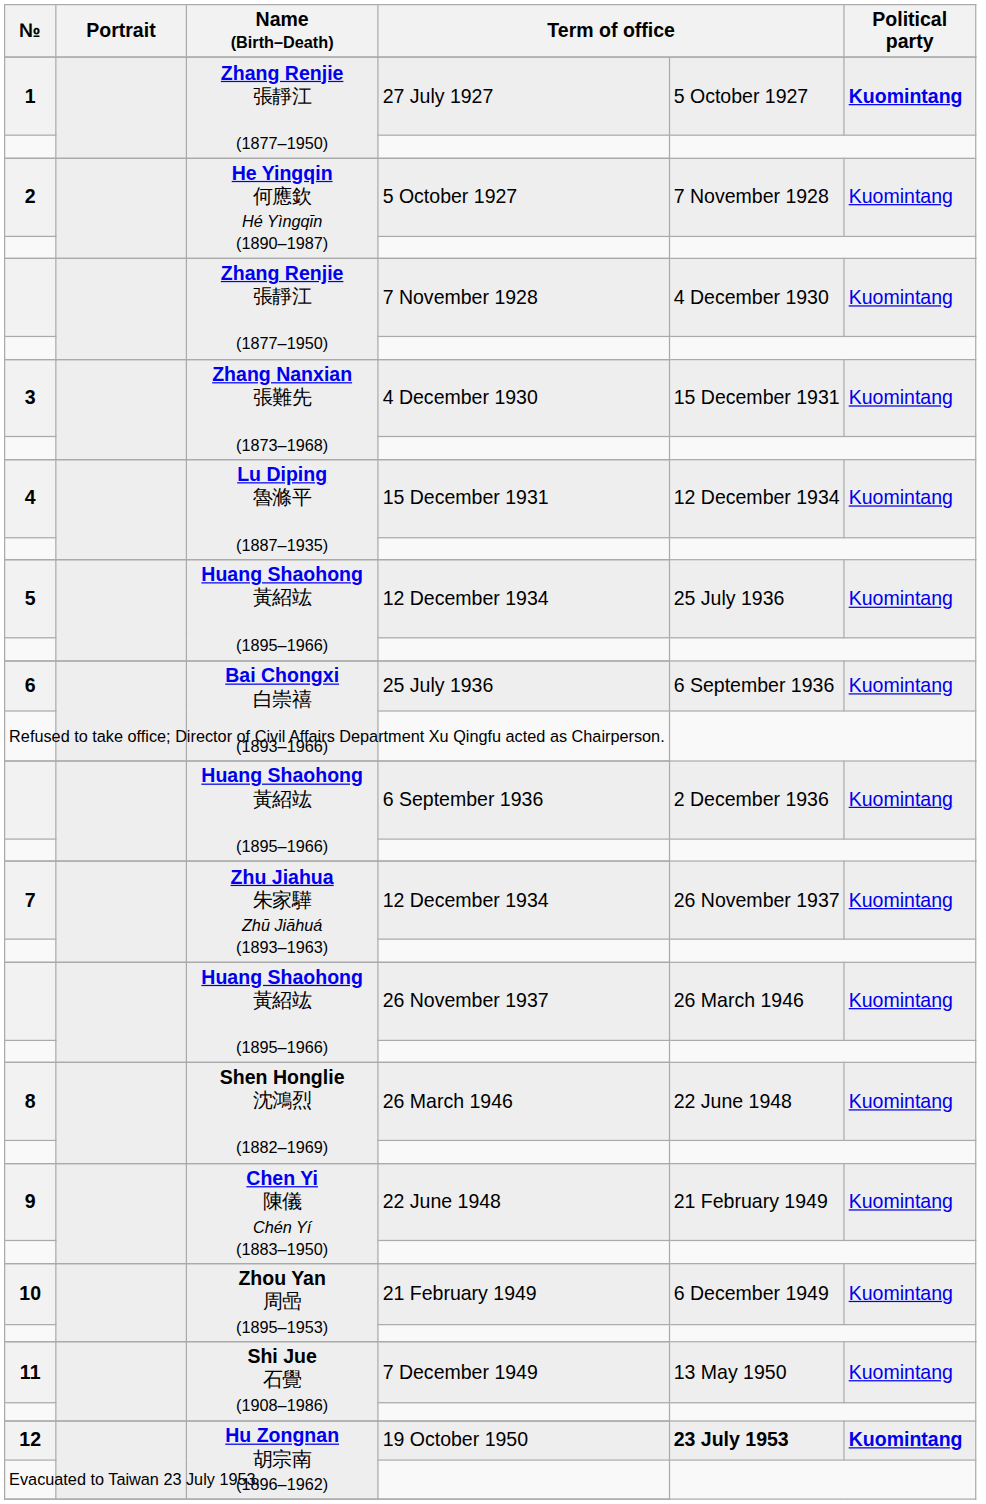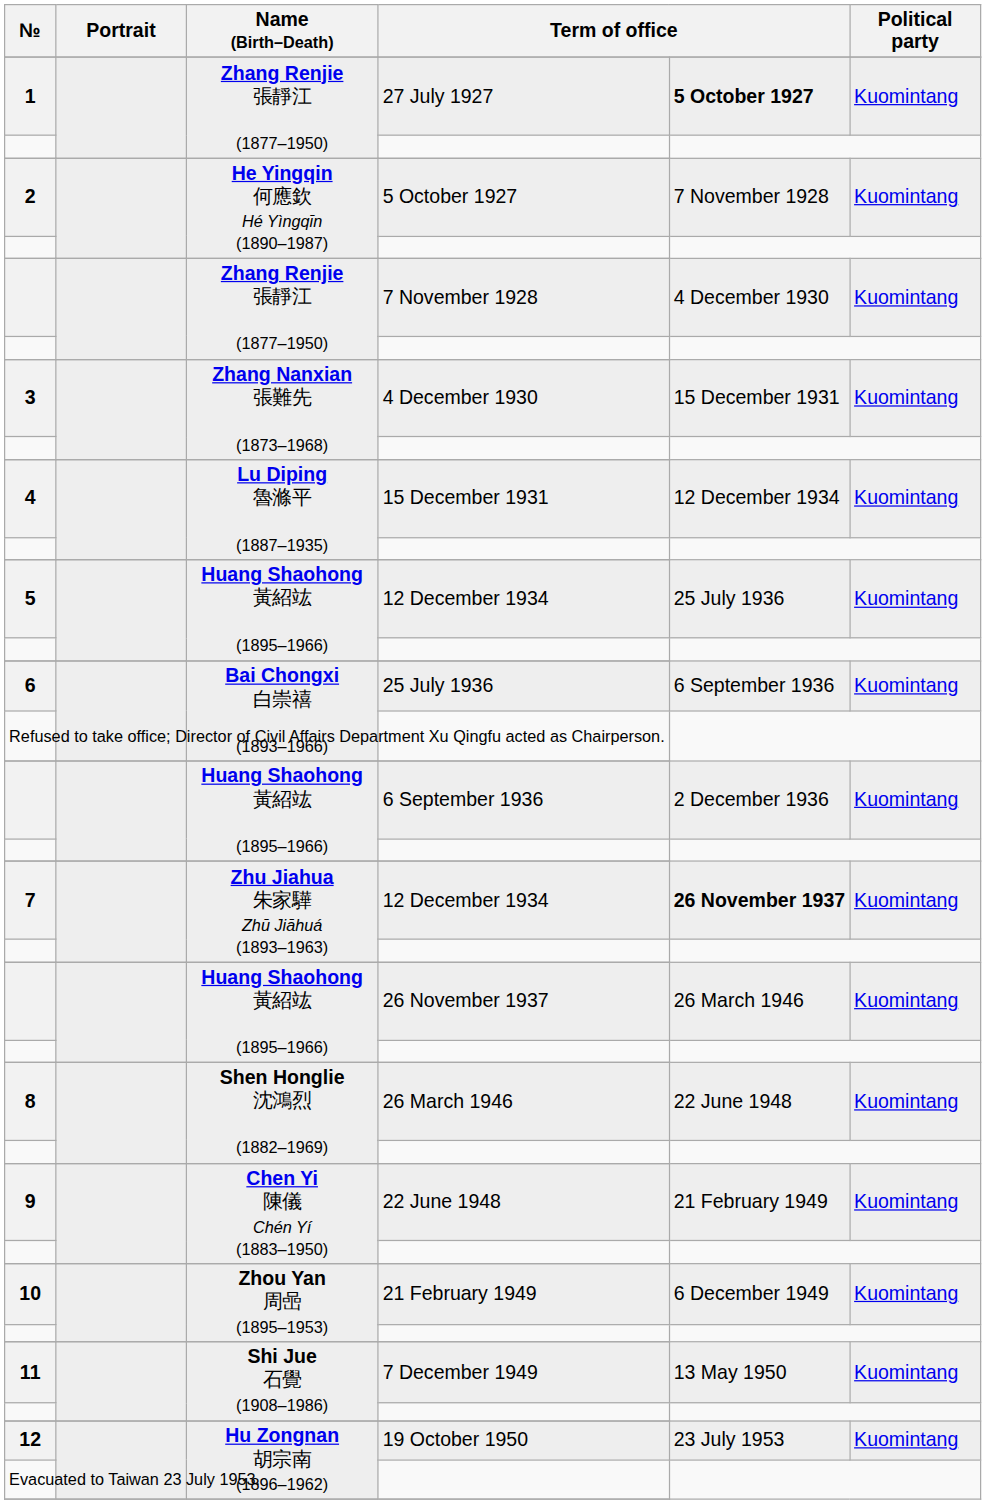(741, 96) normal -> (744, 96) bold
(906, 96) bold -> (906, 96) normal
(757, 900) normal -> (759, 900) bold
(731, 1440) bold -> (729, 1440) normal
(906, 1440) bold -> (906, 1440) normal
